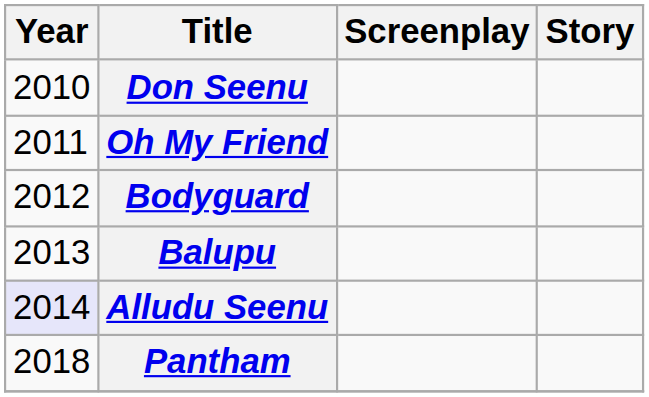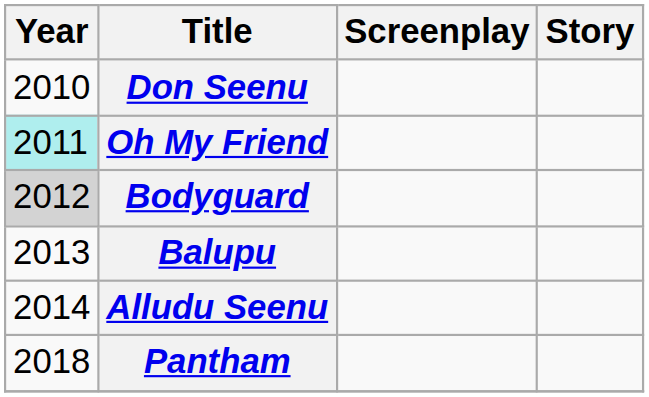(50, 142) no background -> (50, 142) paleturquoise background
(52, 197) no background -> (52, 197) lightgrey background
(52, 307) lavender background -> (52, 307) no background
